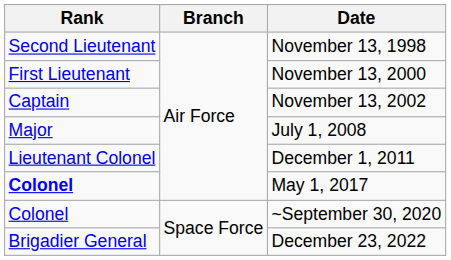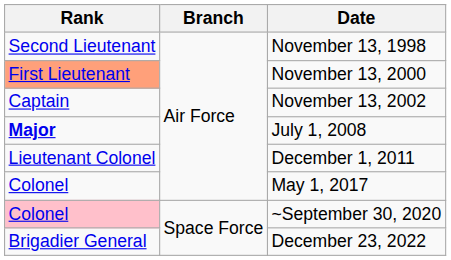(69, 74) no background -> (69, 74) lightsalmon background
(31, 130) normal -> (32, 130) bold
(41, 185) bold -> (38, 185) normal
(38, 213) no background -> (38, 213) pink background
